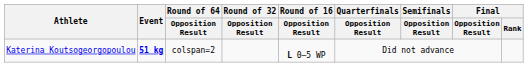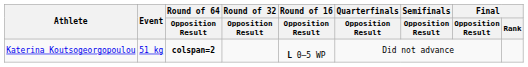(151, 50) bold -> (151, 50) normal
(193, 50) normal -> (193, 50) bold
